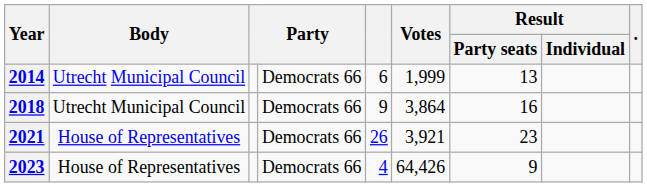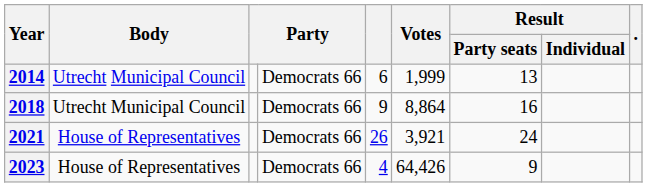(425, 107) 3,864 -> (425, 107) 8,864
(528, 137) 23 -> (528, 137) 24
